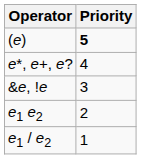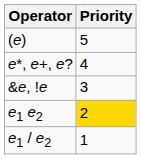(84, 40) bold -> (84, 40) normal
(84, 113) no background -> (84, 113) gold background
